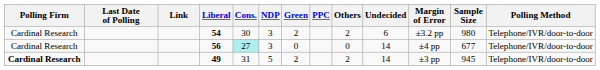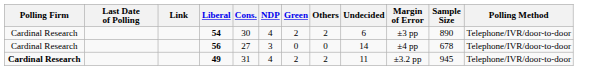- column: (321, 16)
(270, 33) 3 -> (270, 33) 4
(429, 33) ±3.2 pp -> (408, 33) ±3 pp
(468, 33) 980 -> (447, 33) 890
(246, 46) paleturquoise background -> (246, 46) no background
(468, 46) 677 -> (447, 46) 678
(270, 59) 5 -> (270, 59) 4
(386, 59) 14 -> (364, 59) 11
(429, 59) ±3 pp -> (408, 59) ±3.2 pp
